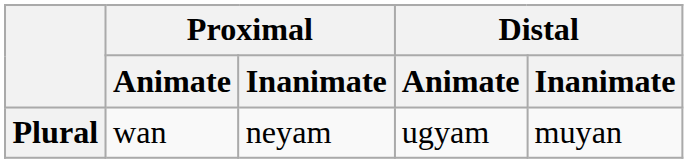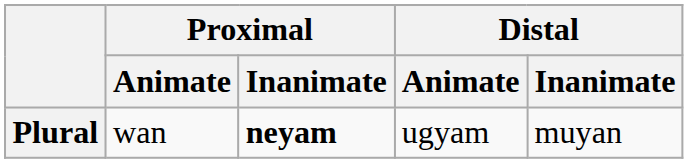(289, 132) normal -> (291, 132) bold
